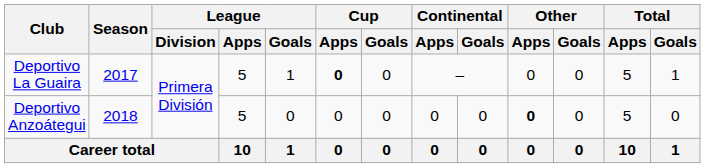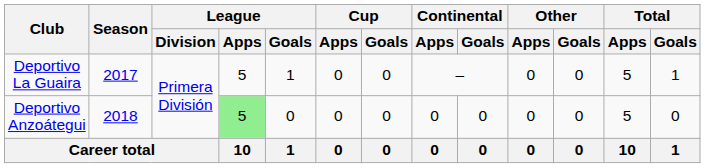(338, 74) bold -> (338, 74) normal
(242, 116) no background -> (242, 116) lightgreen background
(531, 116) bold -> (531, 116) normal
